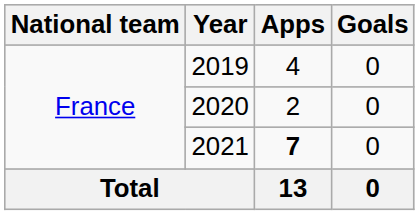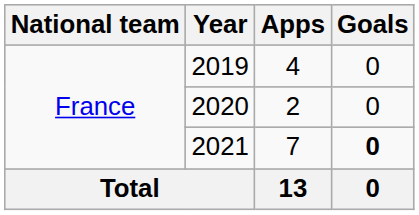(293, 147) bold -> (293, 147) normal
(373, 147) normal -> (373, 147) bold
